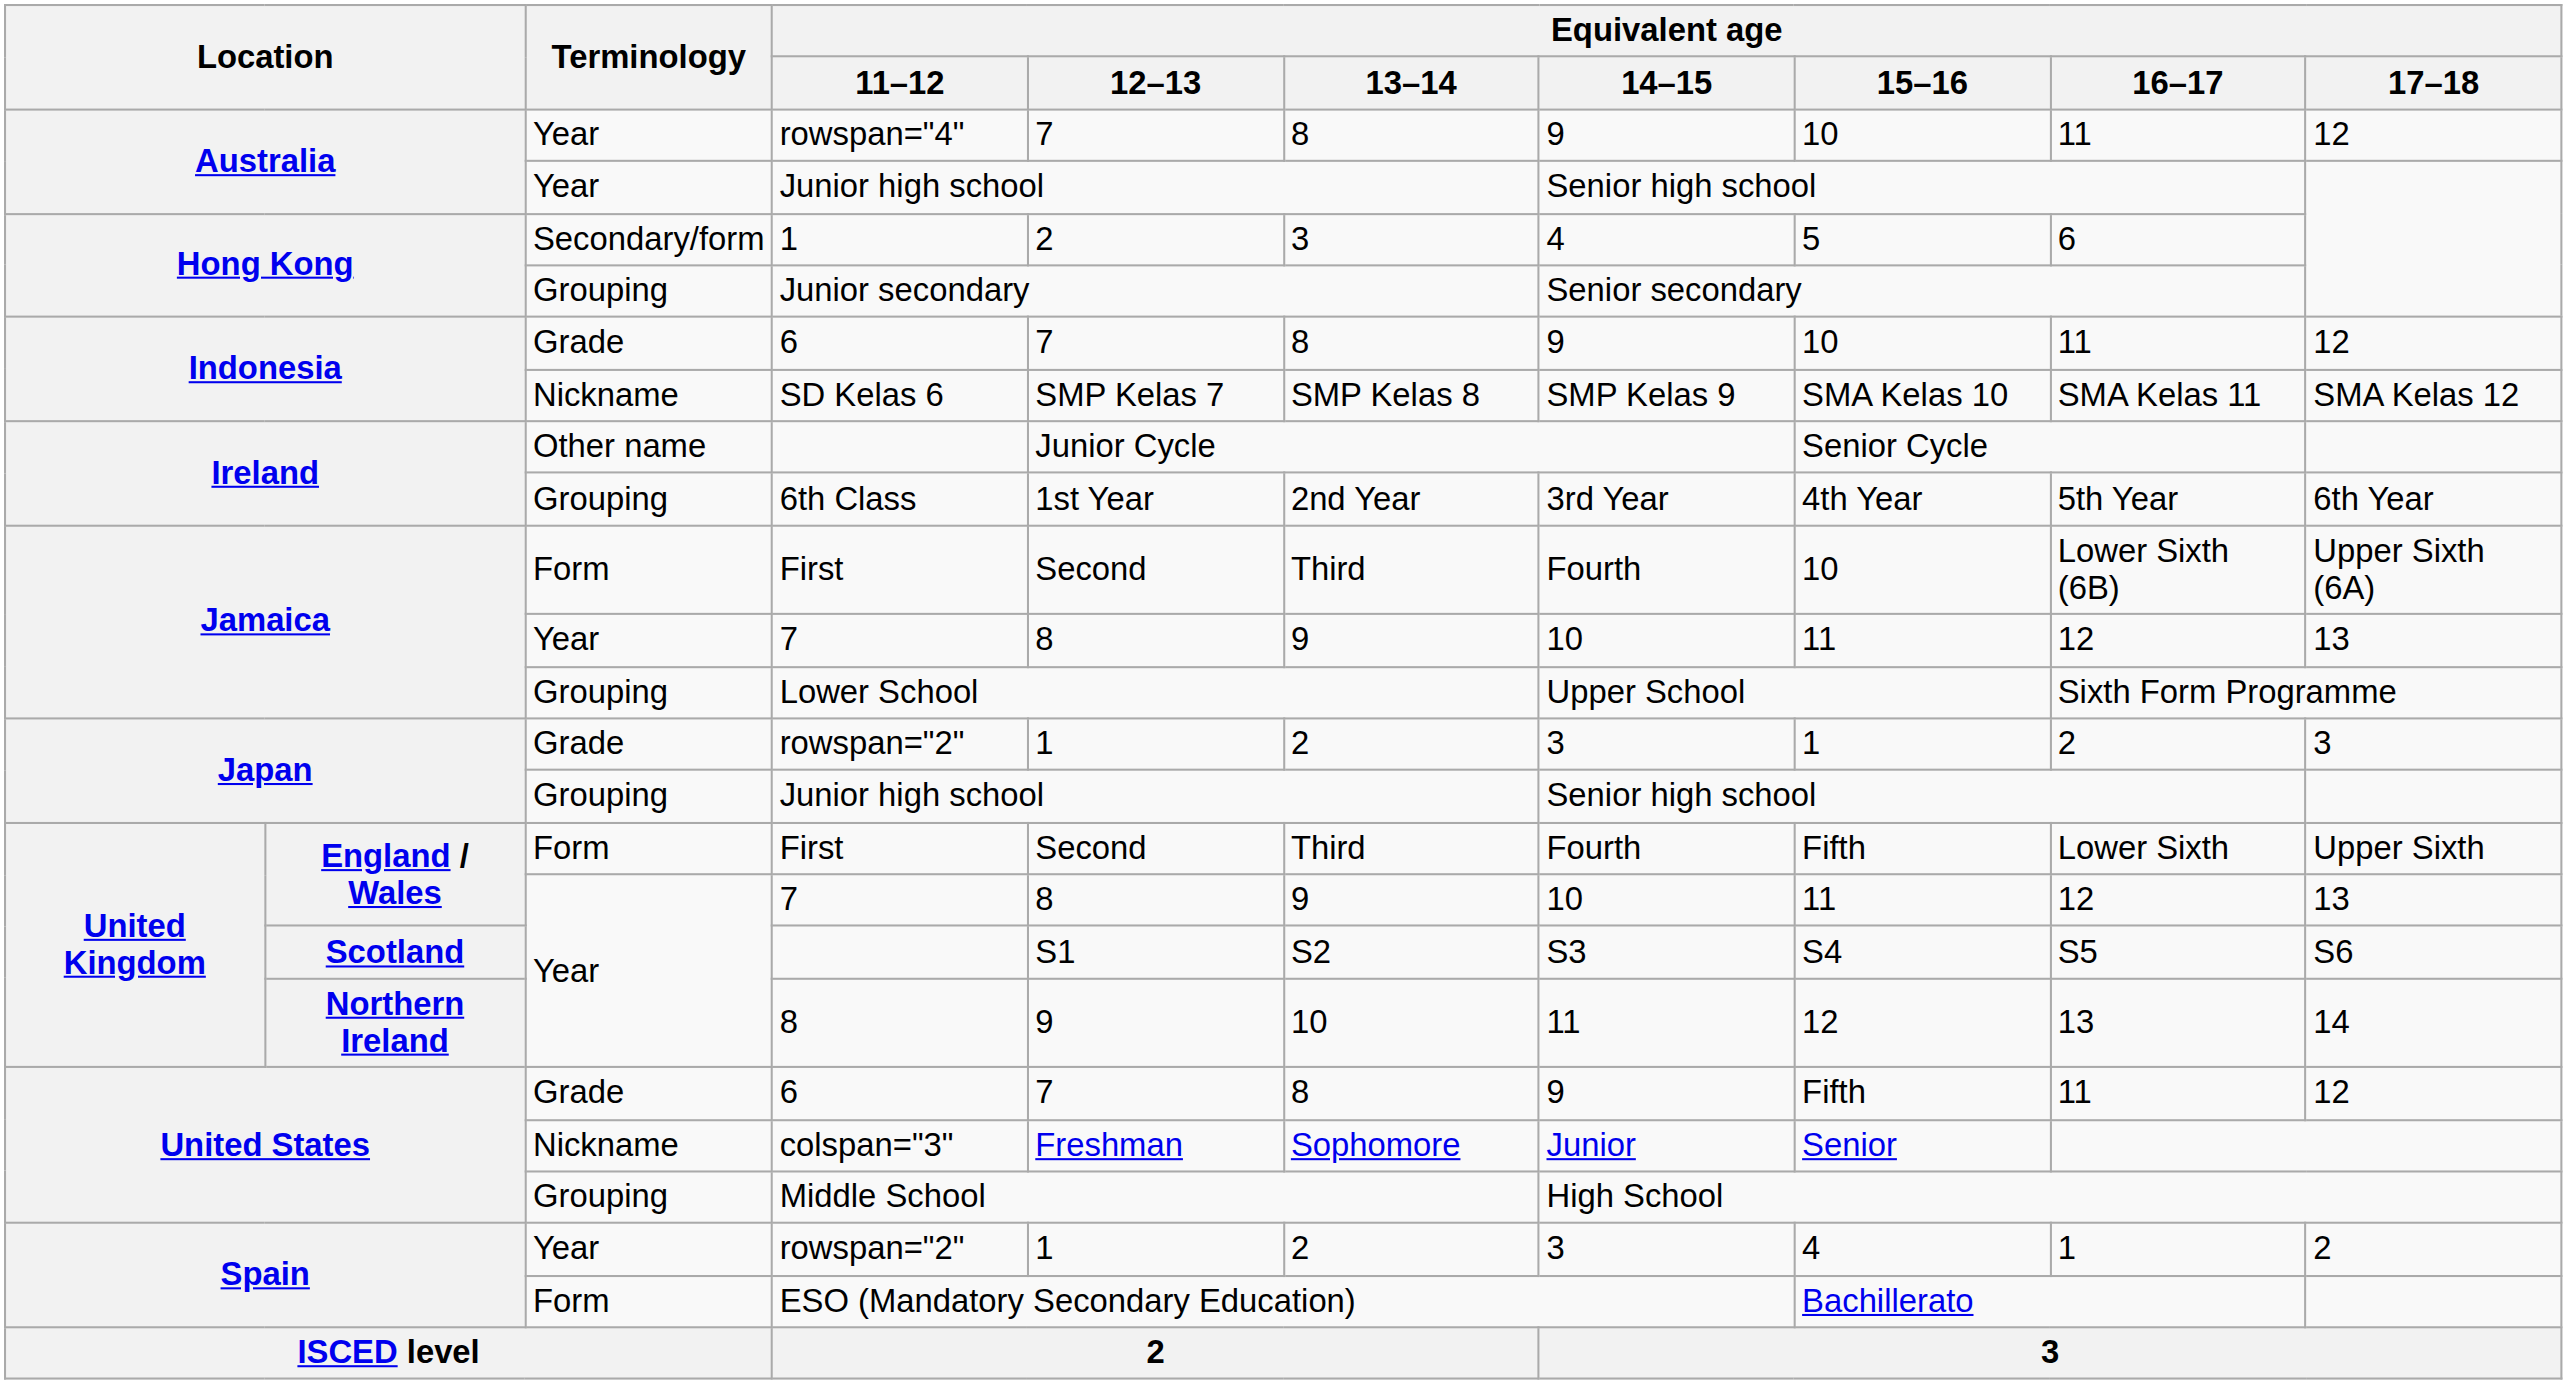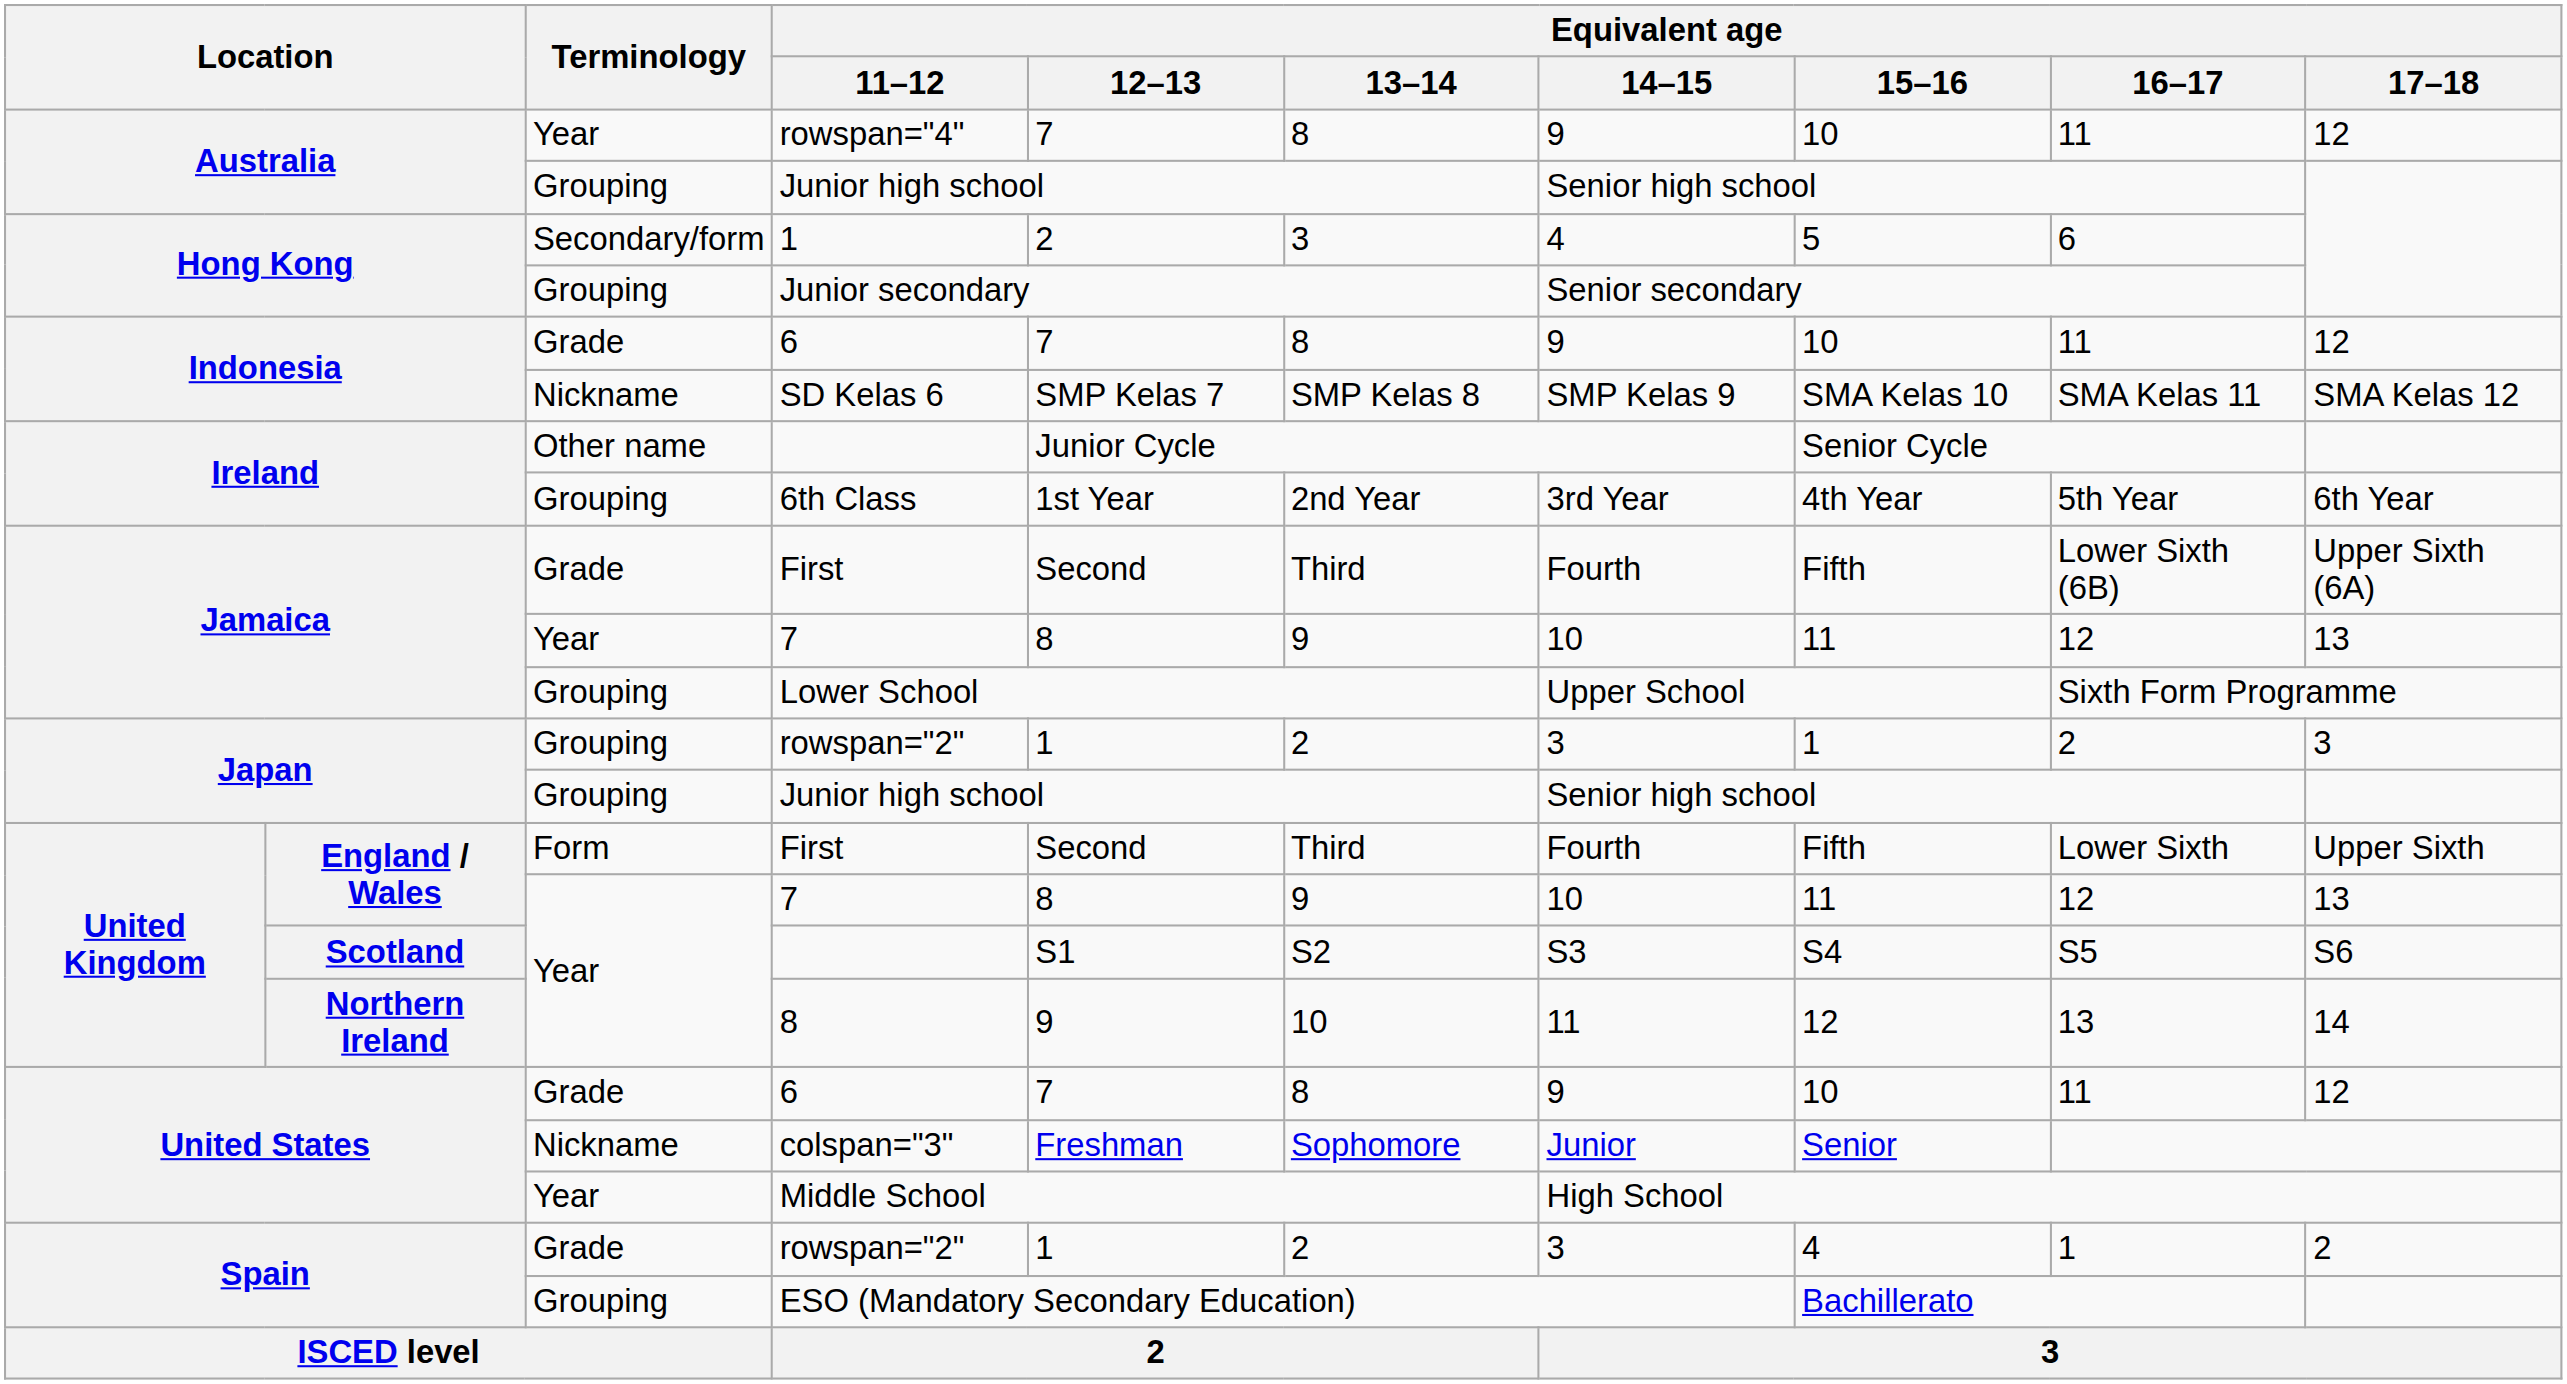(566, 186) Year -> (600, 186) Grouping
(571, 569) Form -> (579, 569) Grade
(1820, 569) 10 -> (1834, 569) Fifth
(579, 743) Grade -> (600, 743) Grouping
(1834, 1092) Fifth -> (1820, 1092) 10
(600, 1196) Grouping -> (566, 1196) Year
(566, 1248) Year -> (579, 1248) Grade
(571, 1300) Form -> (600, 1300) Grouping
